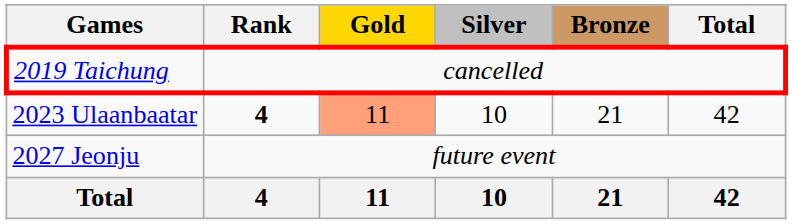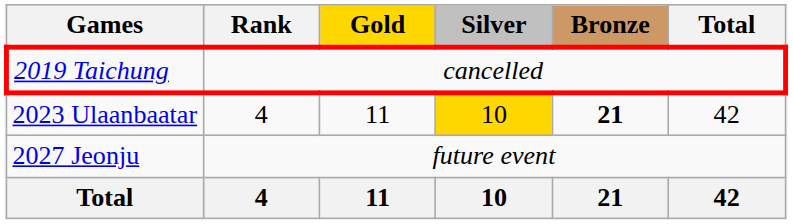(261, 114) bold -> (261, 114) normal
(378, 114) lightsalmon background -> (378, 114) no background
(494, 114) no background -> (494, 114) gold background
(610, 114) normal -> (610, 114) bold
